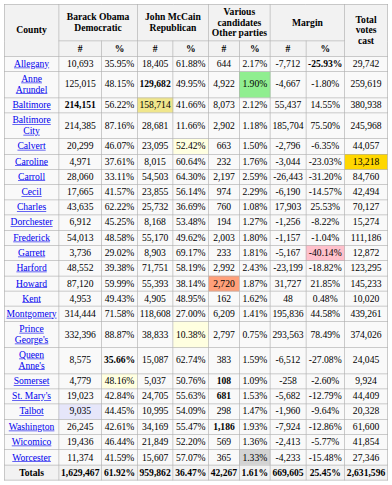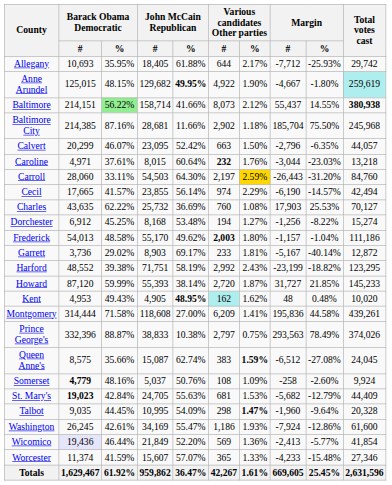(325, 64) bold -> (324, 64) normal
(155, 84) bold -> (155, 84) normal
(191, 84) normal -> (191, 84) bold
(255, 84) lightgreen background -> (255, 84) no background
(366, 84) no background -> (364, 84) paleturquoise background
(80, 105) bold -> (80, 105) normal
(119, 105) no background -> (119, 105) lightgreen background
(155, 105) khaki background -> (155, 105) no background
(366, 105) normal -> (364, 105) bold
(191, 146) lightyellow background -> (191, 146) no background
(224, 161) normal -> (224, 161) bold
(366, 161) gold background -> (364, 161) no background
(255, 177) no background -> (255, 177) gold background
(224, 238) normal -> (224, 238) bold
(325, 253) pink background -> (324, 253) no background
(224, 283) lightsalmon background -> (224, 283) no background
(191, 298) normal -> (191, 298) bold
(224, 298) no background -> (224, 298) paleturquoise background
(191, 334) lightyellow background -> (191, 334) no background
(119, 360) bold -> (119, 360) normal
(255, 360) normal -> (255, 360) bold
(80, 381) normal -> (80, 381) bold
(119, 381) lightyellow background -> (119, 381) no background
(224, 381) bold -> (224, 381) normal
(80, 396) normal -> (80, 396) bold
(224, 396) bold -> (224, 396) normal
(80, 411) lavender background -> (80, 411) no background
(255, 411) normal -> (255, 411) bold
(224, 427) bold -> (224, 427) normal
(80, 442) no background -> (80, 442) lavender background
(255, 457) lightgrey background -> (255, 457) no background
